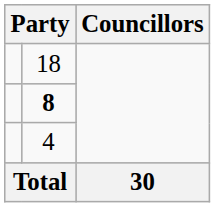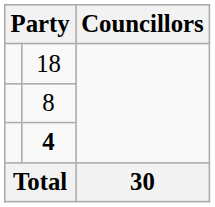(49, 102) bold -> (49, 102) normal
(49, 142) normal -> (49, 142) bold
